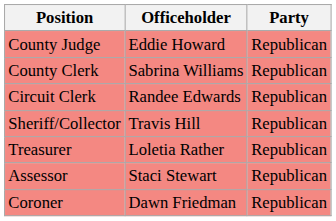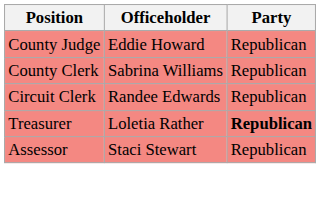- row: (65, 123)
(289, 149) normal -> (271, 123) bold
- row: (36, 202)
